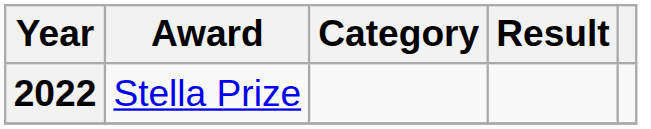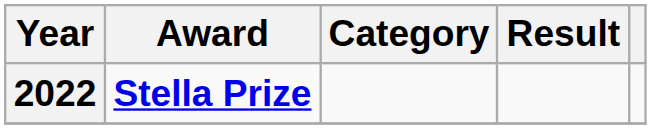(207, 92) normal -> (212, 92) bold
